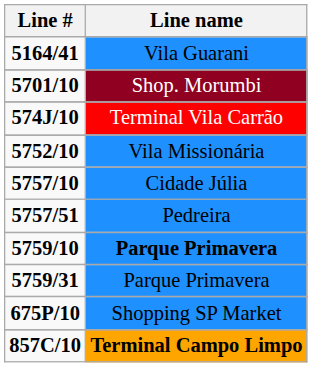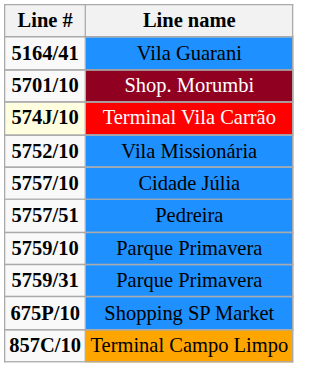(45, 118) no background -> (45, 118) lightyellow background
(196, 248) bold -> (189, 248) normal
(196, 345) bold -> (189, 345) normal
